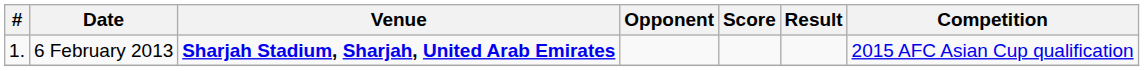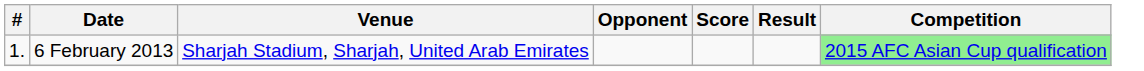(399, 50) bold -> (385, 50) normal
(993, 50) no background -> (966, 50) lightgreen background
